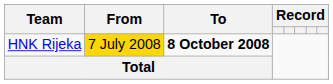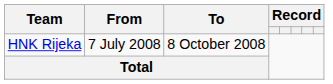(124, 44) gold background -> (124, 44) no background
(218, 44) bold -> (216, 44) normal
